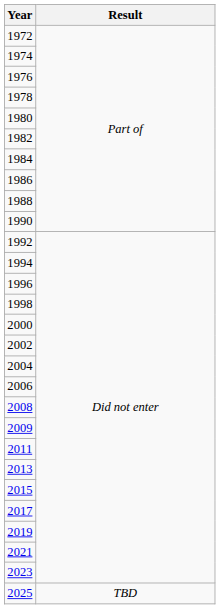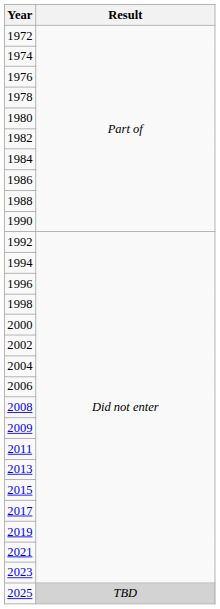(125, 593) no background -> (125, 593) lightgrey background
